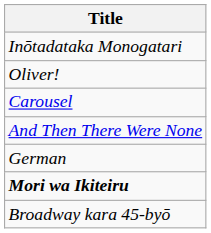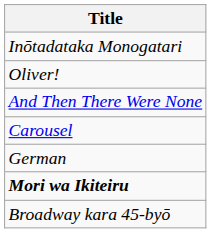(41, 102) Carousel -> (105, 102) And Then There Were None
(105, 130) And Then There Were None -> (41, 130) Carousel
